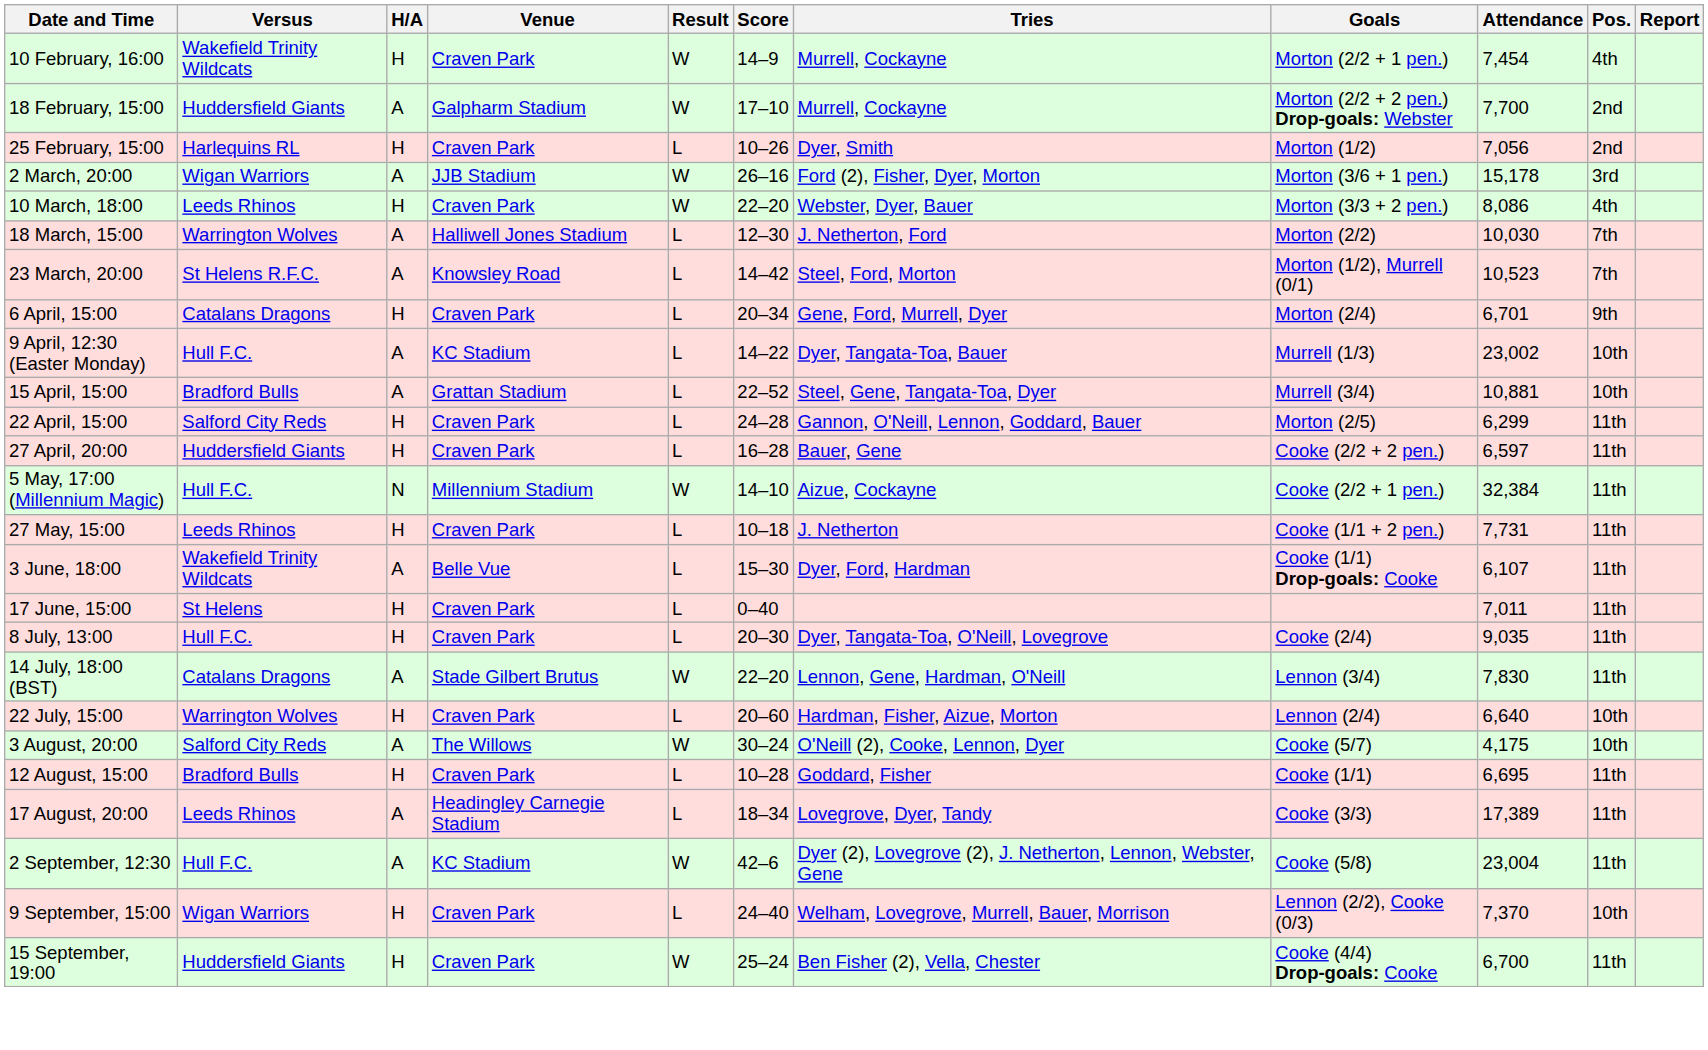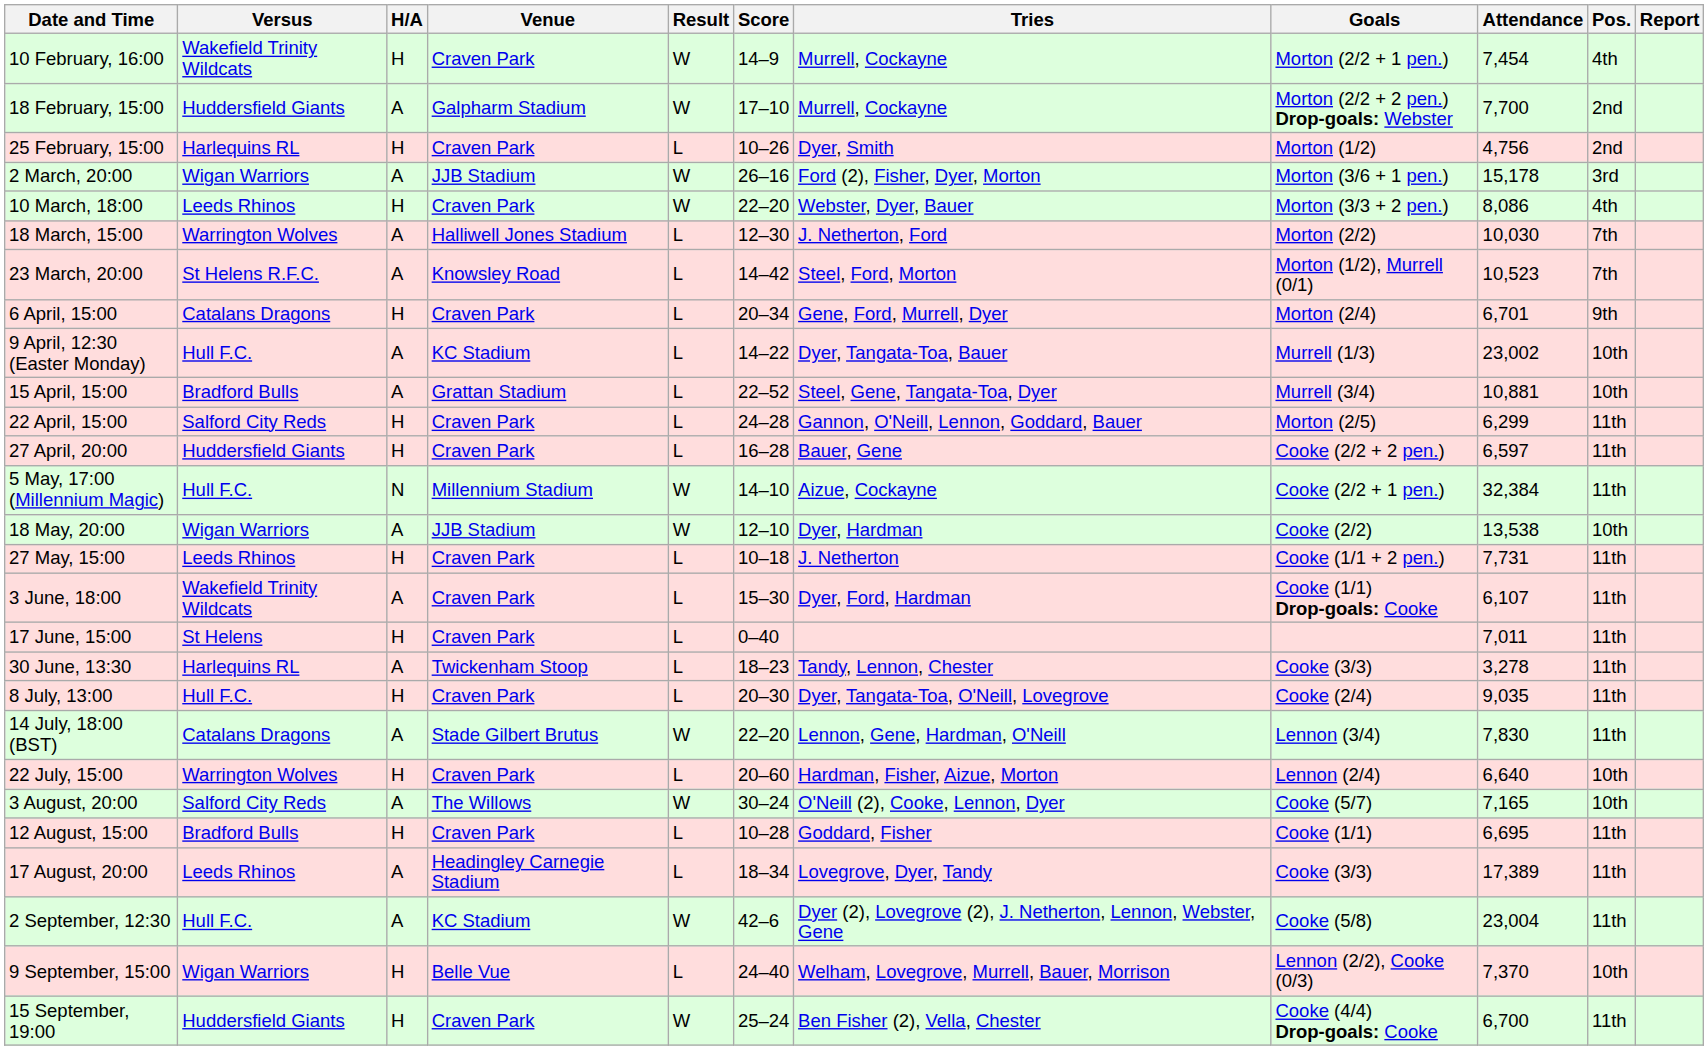(1506, 147) 7,056 -> (1506, 147) 4,756
+ row: (67, 529)
(471, 568) Belle Vue -> (483, 598) Craven Park
+ row: (70, 666)
(1506, 745) 4,175 -> (1506, 803) 7,165
(483, 912) Craven Park -> (471, 971) Belle Vue
